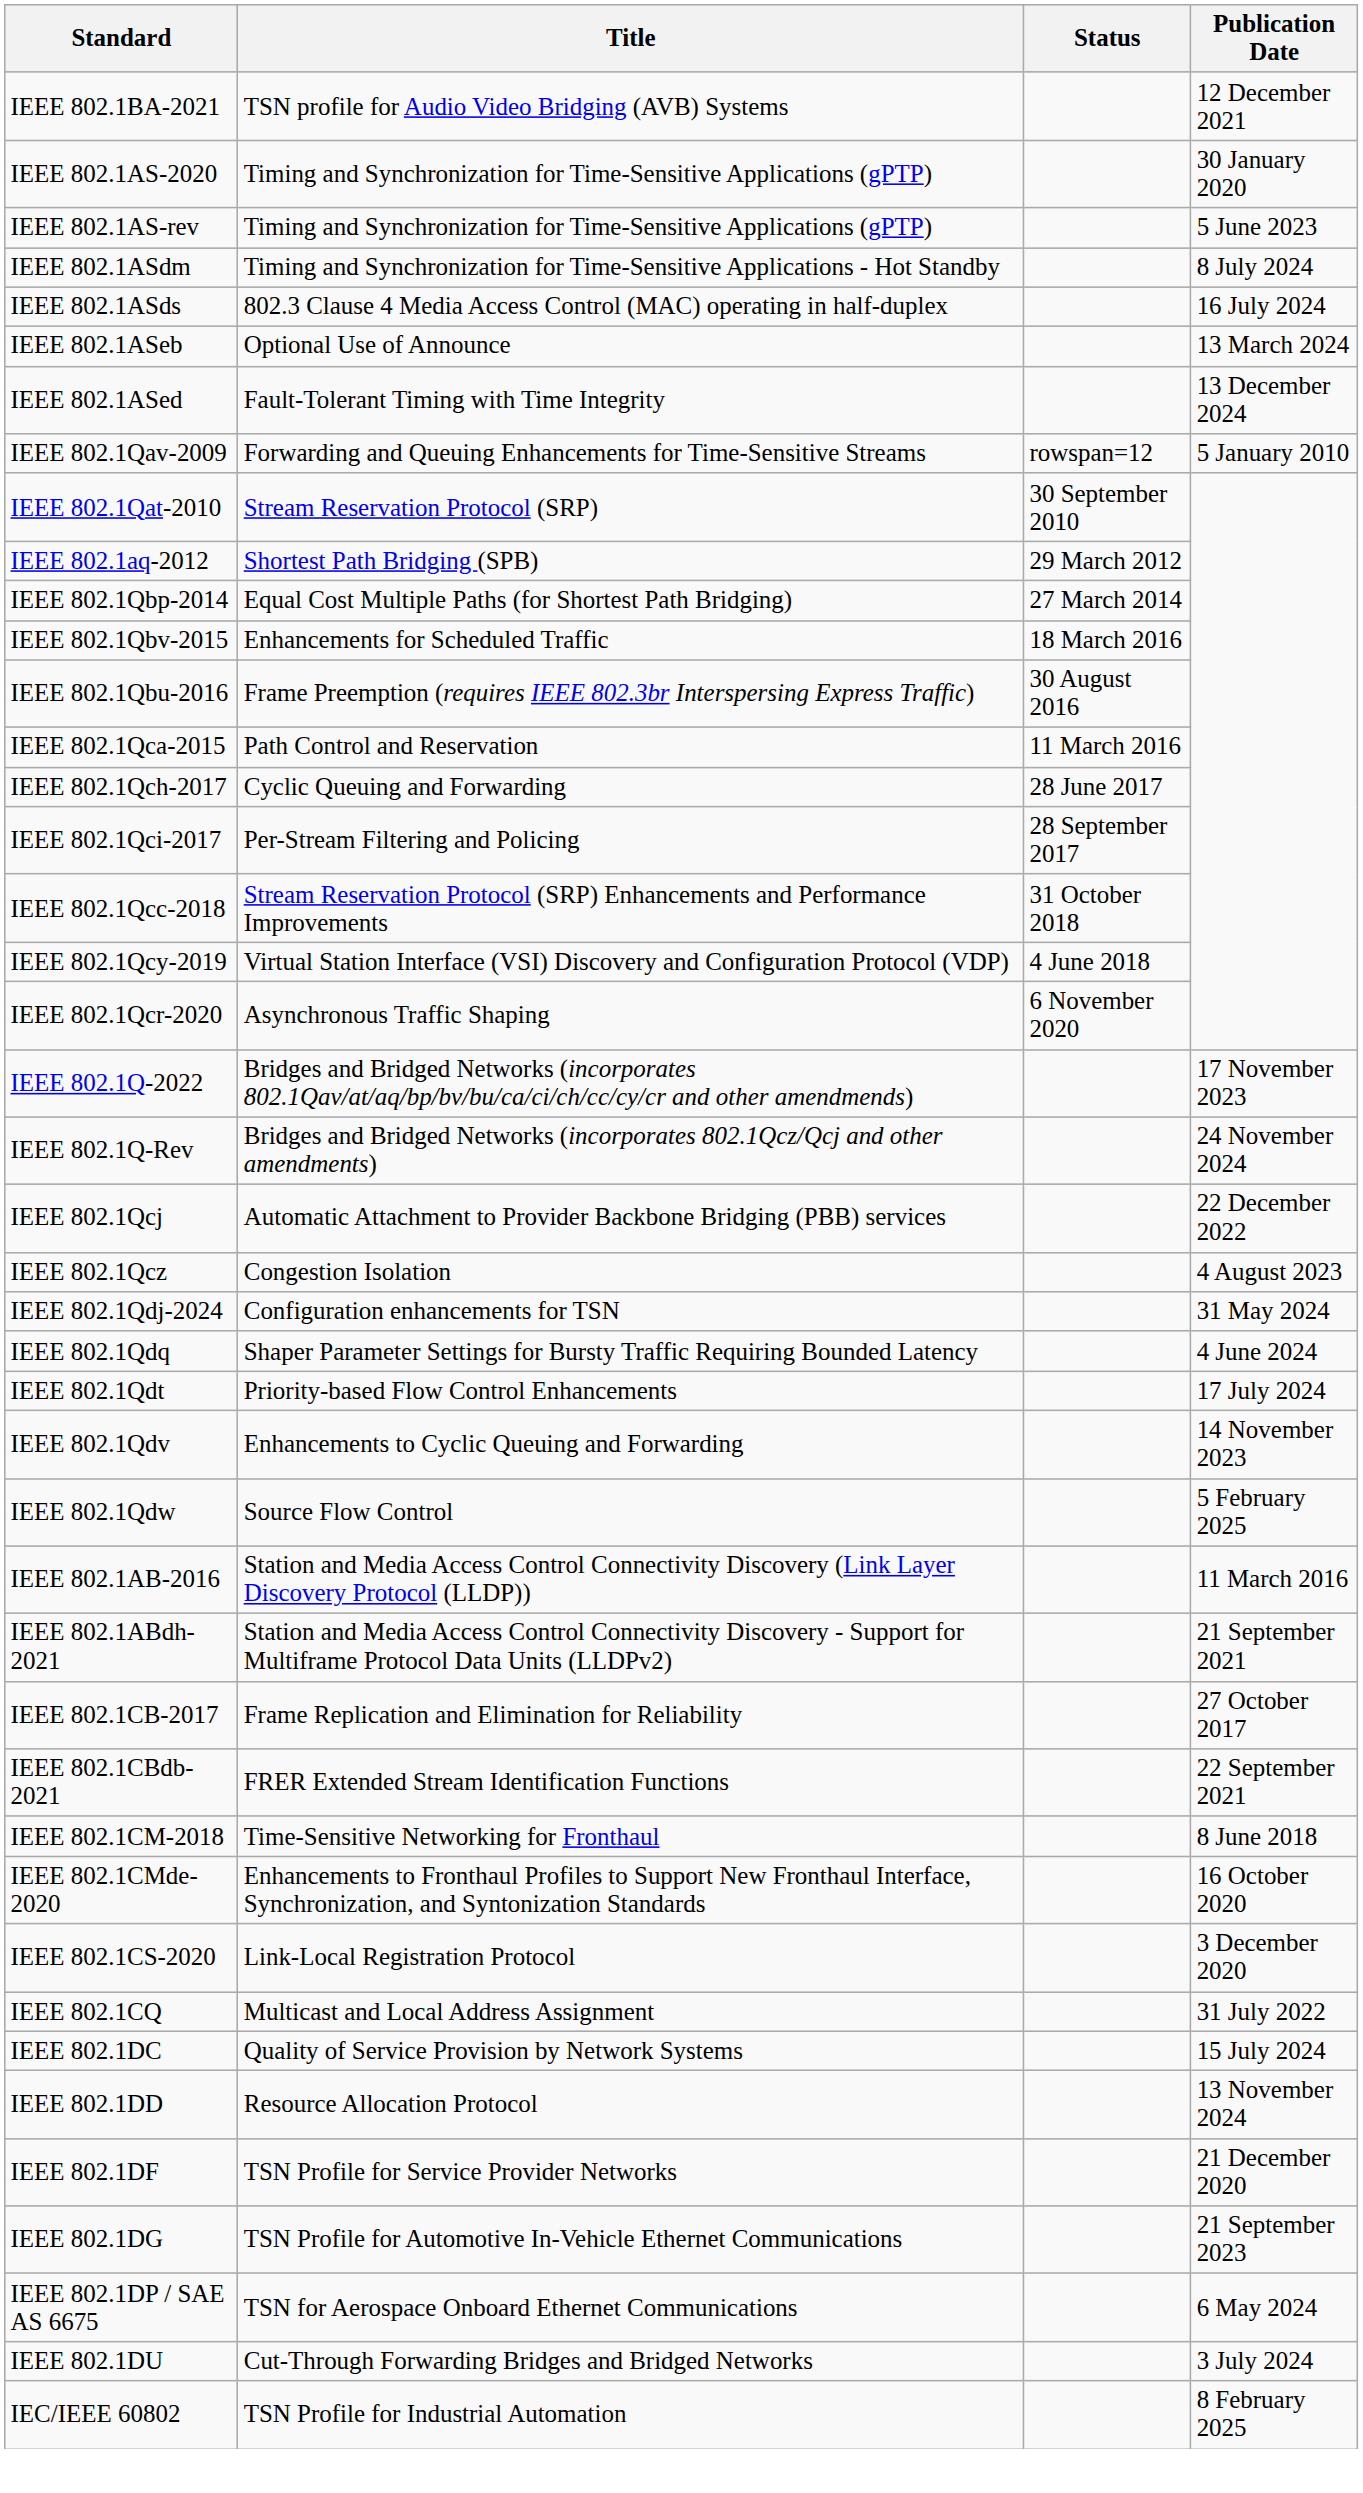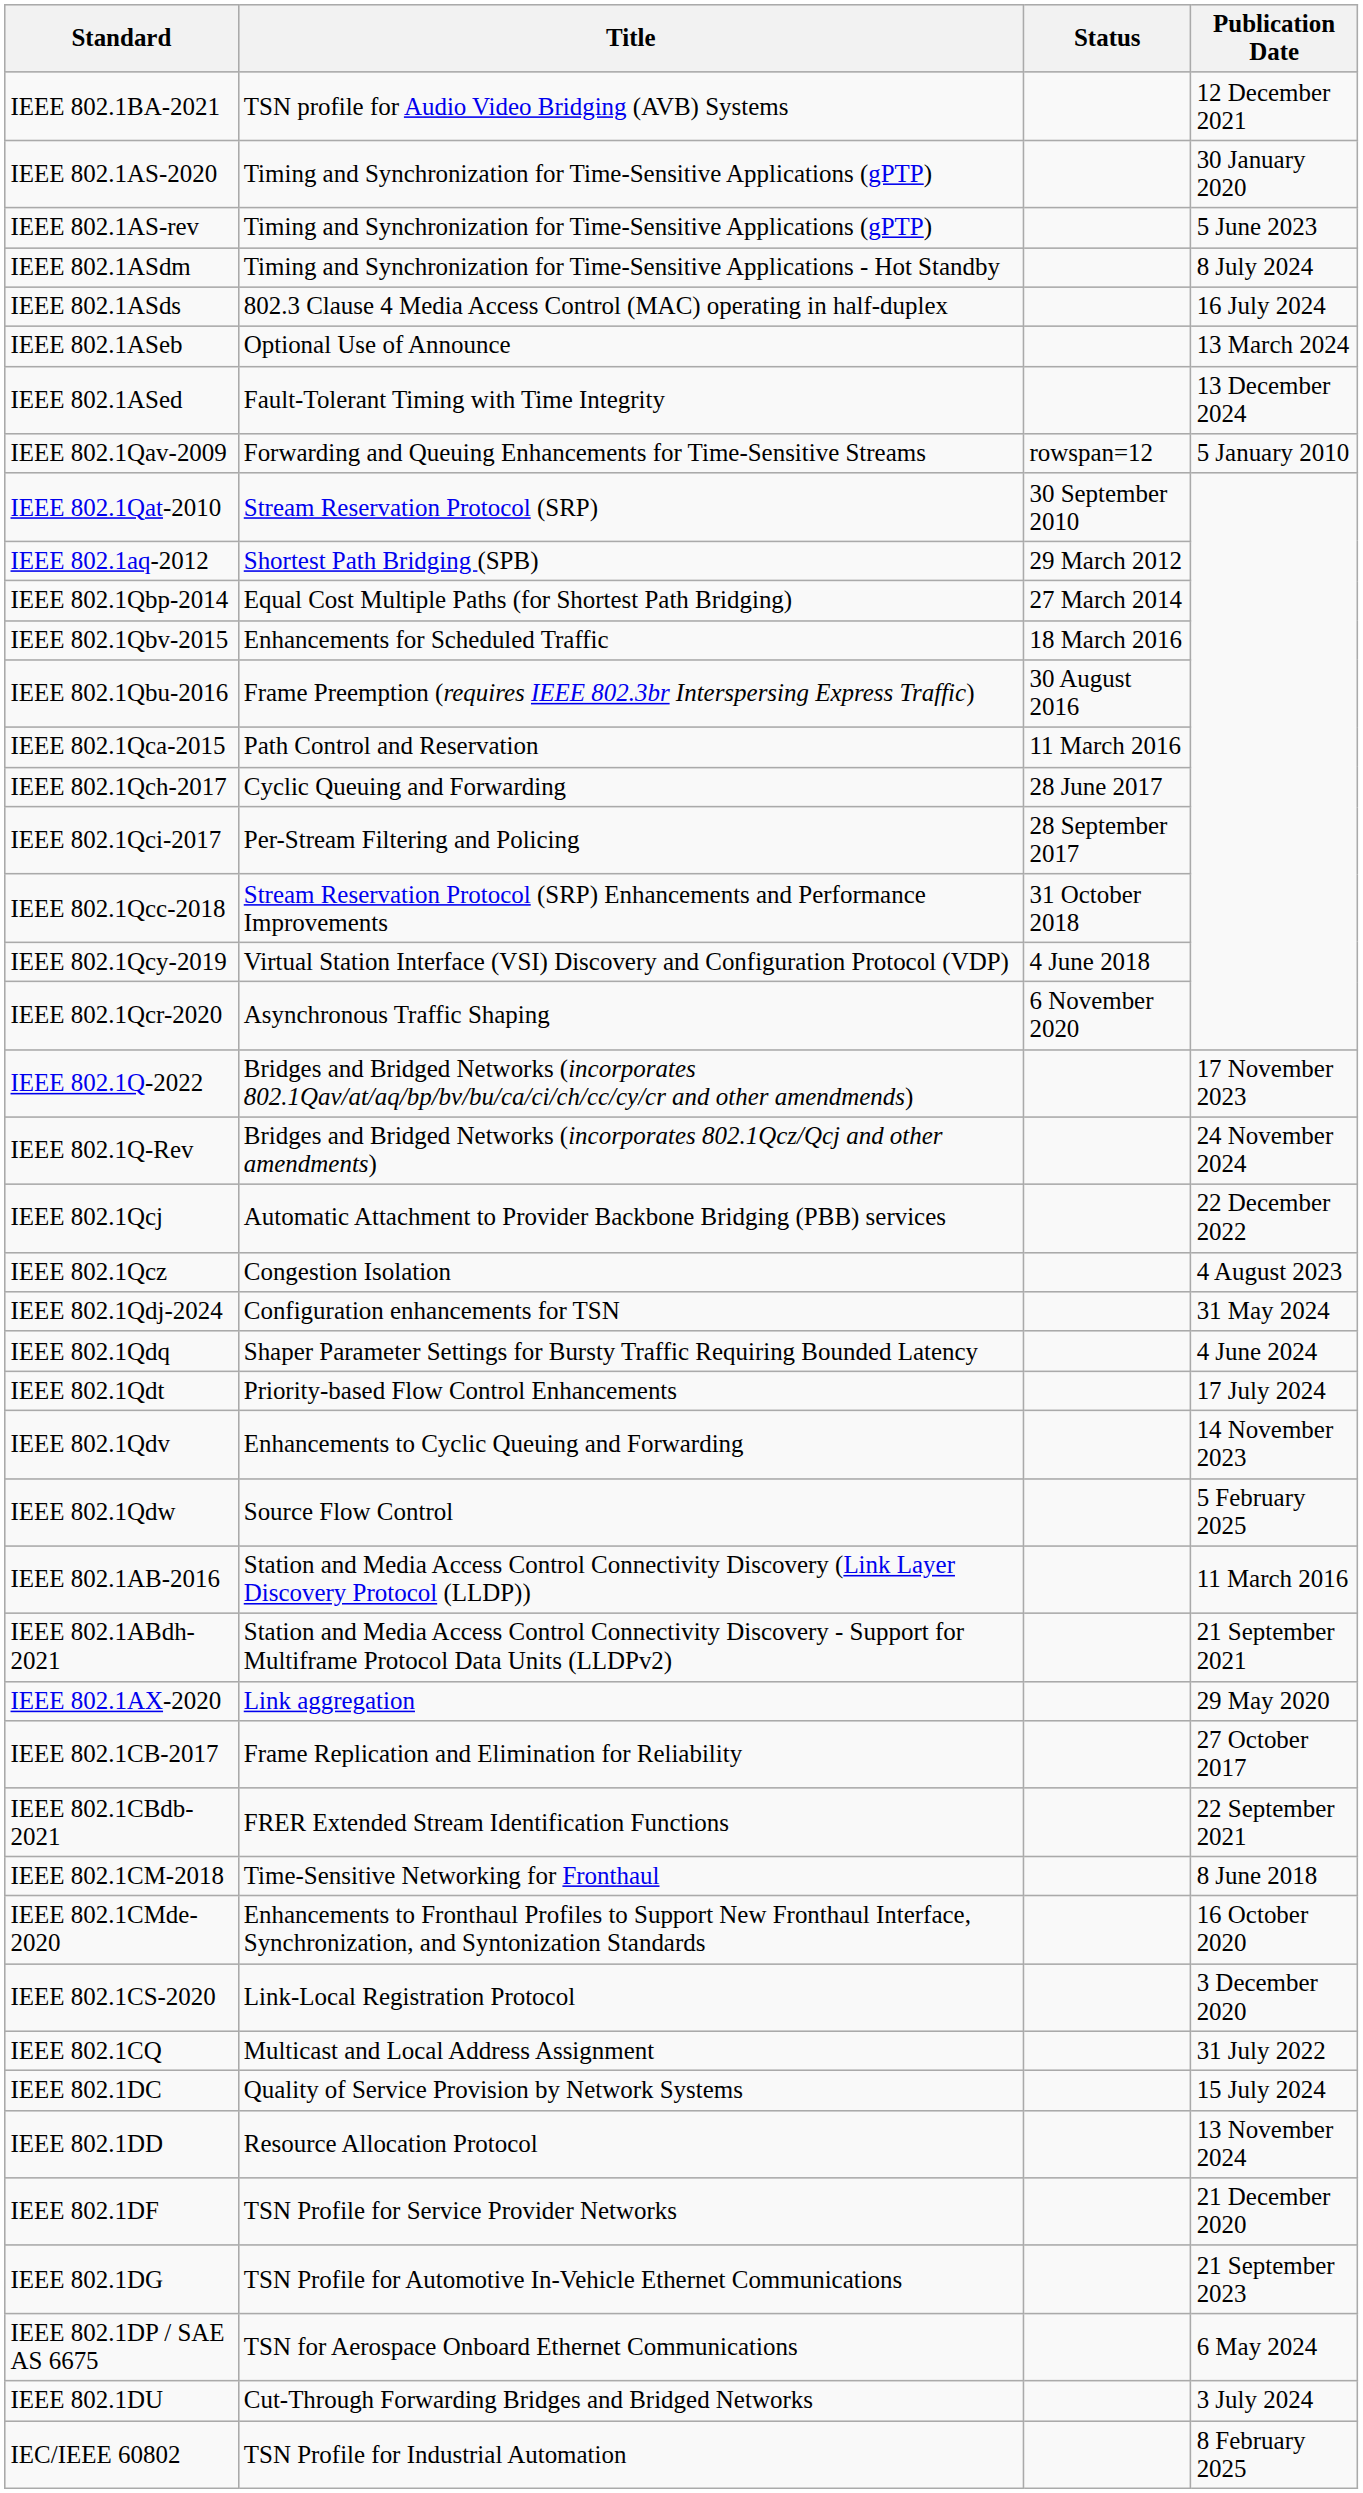+ row: (116, 1700)
